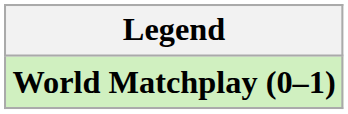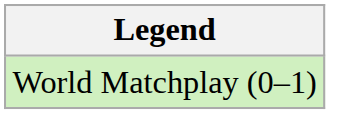(174, 81) bold -> (165, 81) normal
